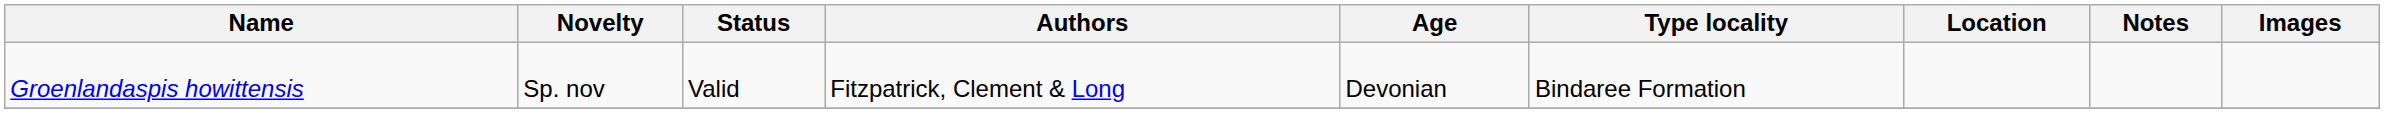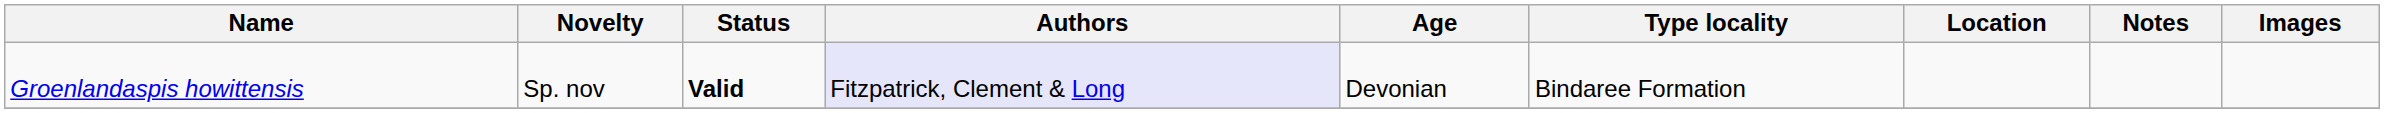(714, 88) normal -> (716, 88) bold
(978, 88) no background -> (978, 88) lavender background
